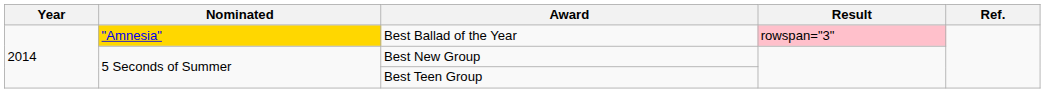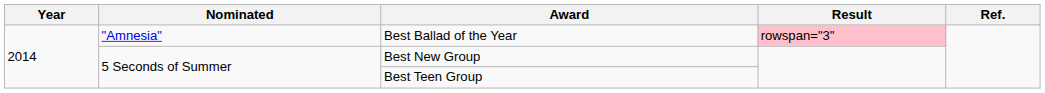(132, 35) gold background -> (132, 35) no background
